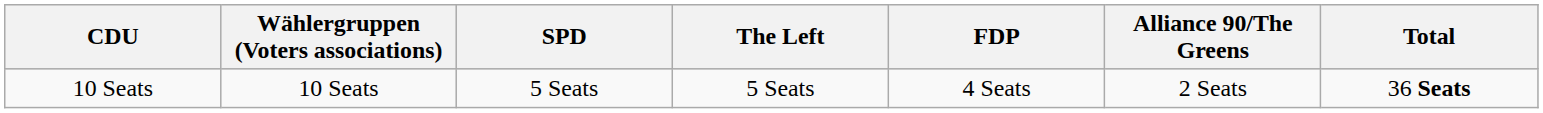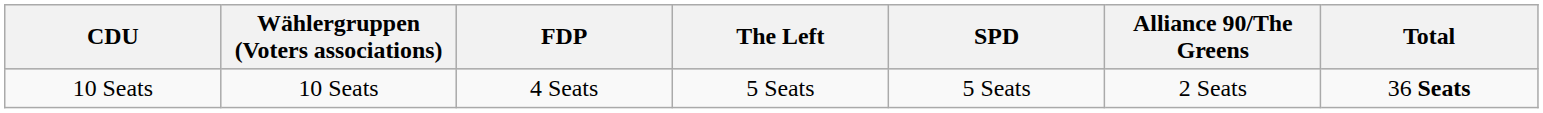columns swapped: (564, 36) <-> (997, 36)
